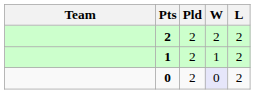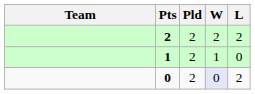(239, 57) 2 -> (239, 57) 0
